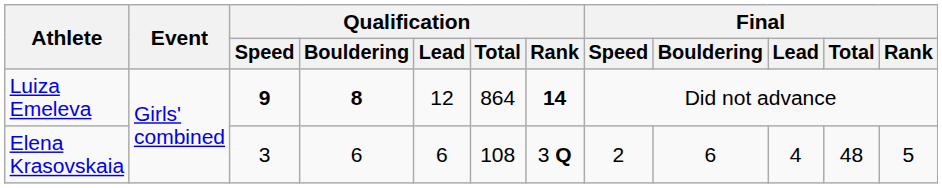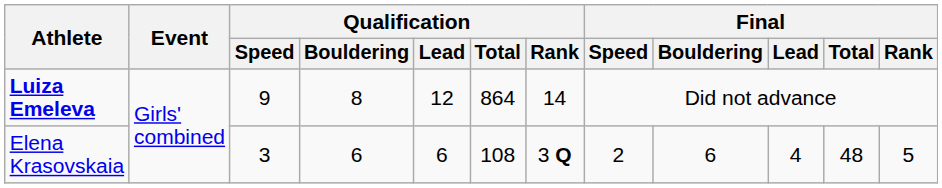(51, 98) normal -> (52, 98) bold
(265, 98) bold -> (265, 98) normal
(357, 98) bold -> (357, 98) normal
(555, 98) bold -> (555, 98) normal
